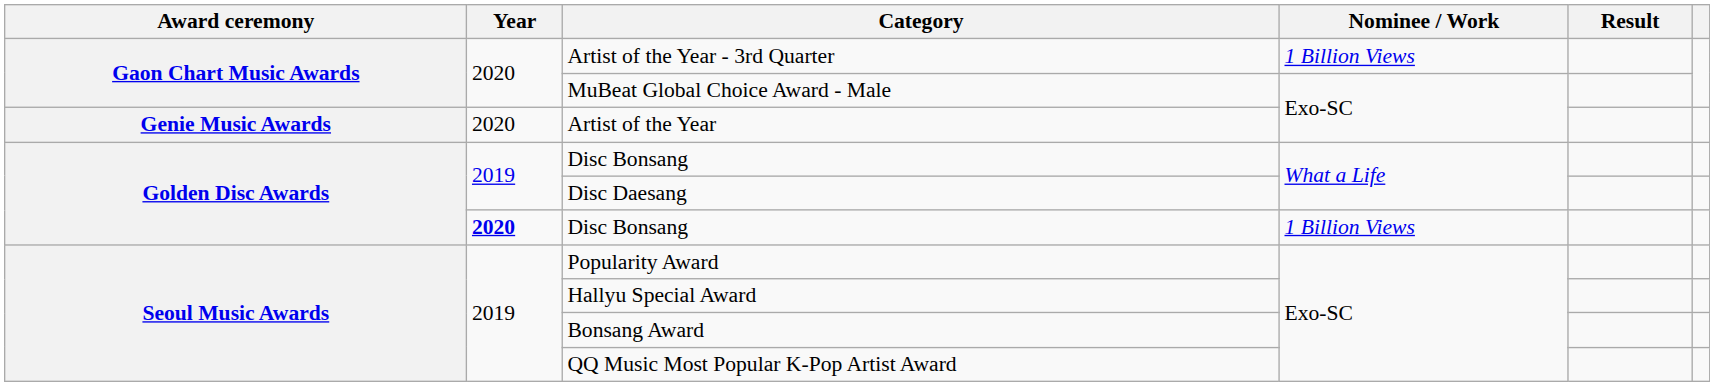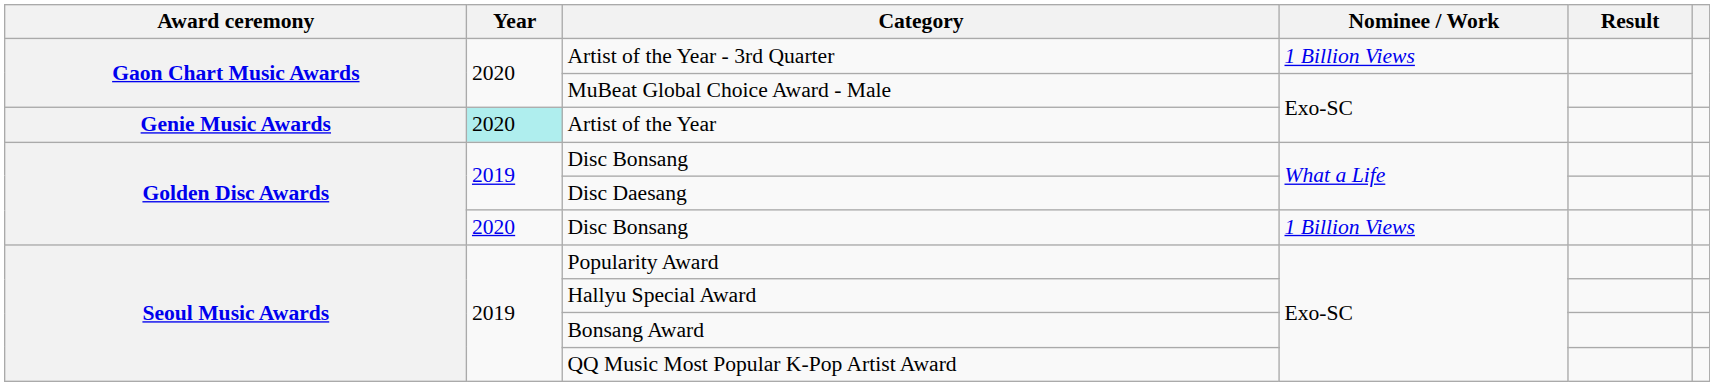(494, 124) no background -> (494, 124) paleturquoise background
(494, 227) bold -> (494, 227) normal
